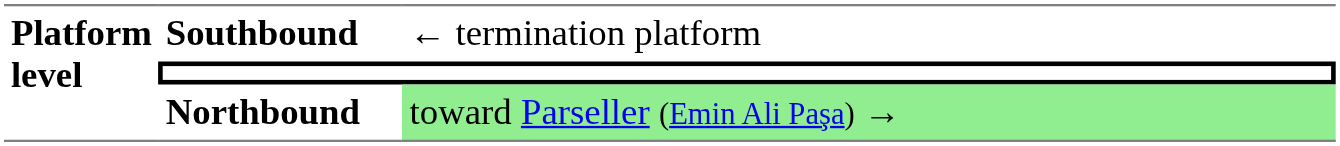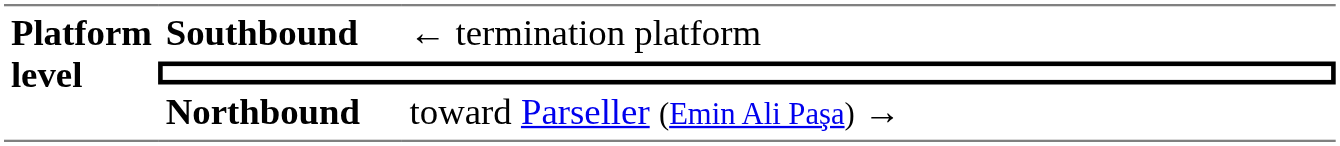(655, 111) lightgreen background -> (655, 111) no background
